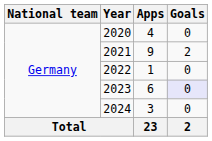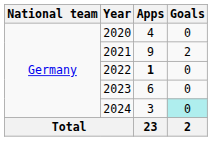(151, 70) normal -> (151, 70) bold
(187, 89) lavender background -> (187, 89) no background
(187, 108) no background -> (187, 108) paleturquoise background
